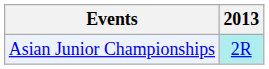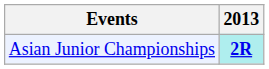(241, 49) normal -> (241, 49) bold
